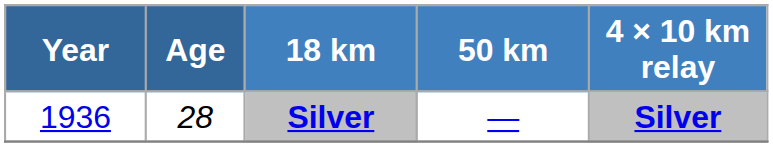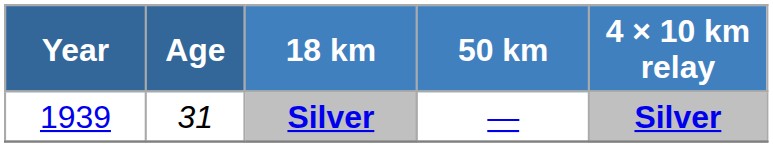(75, 117) 1936 -> (75, 117) 1939
(195, 117) 28 -> (195, 117) 31
